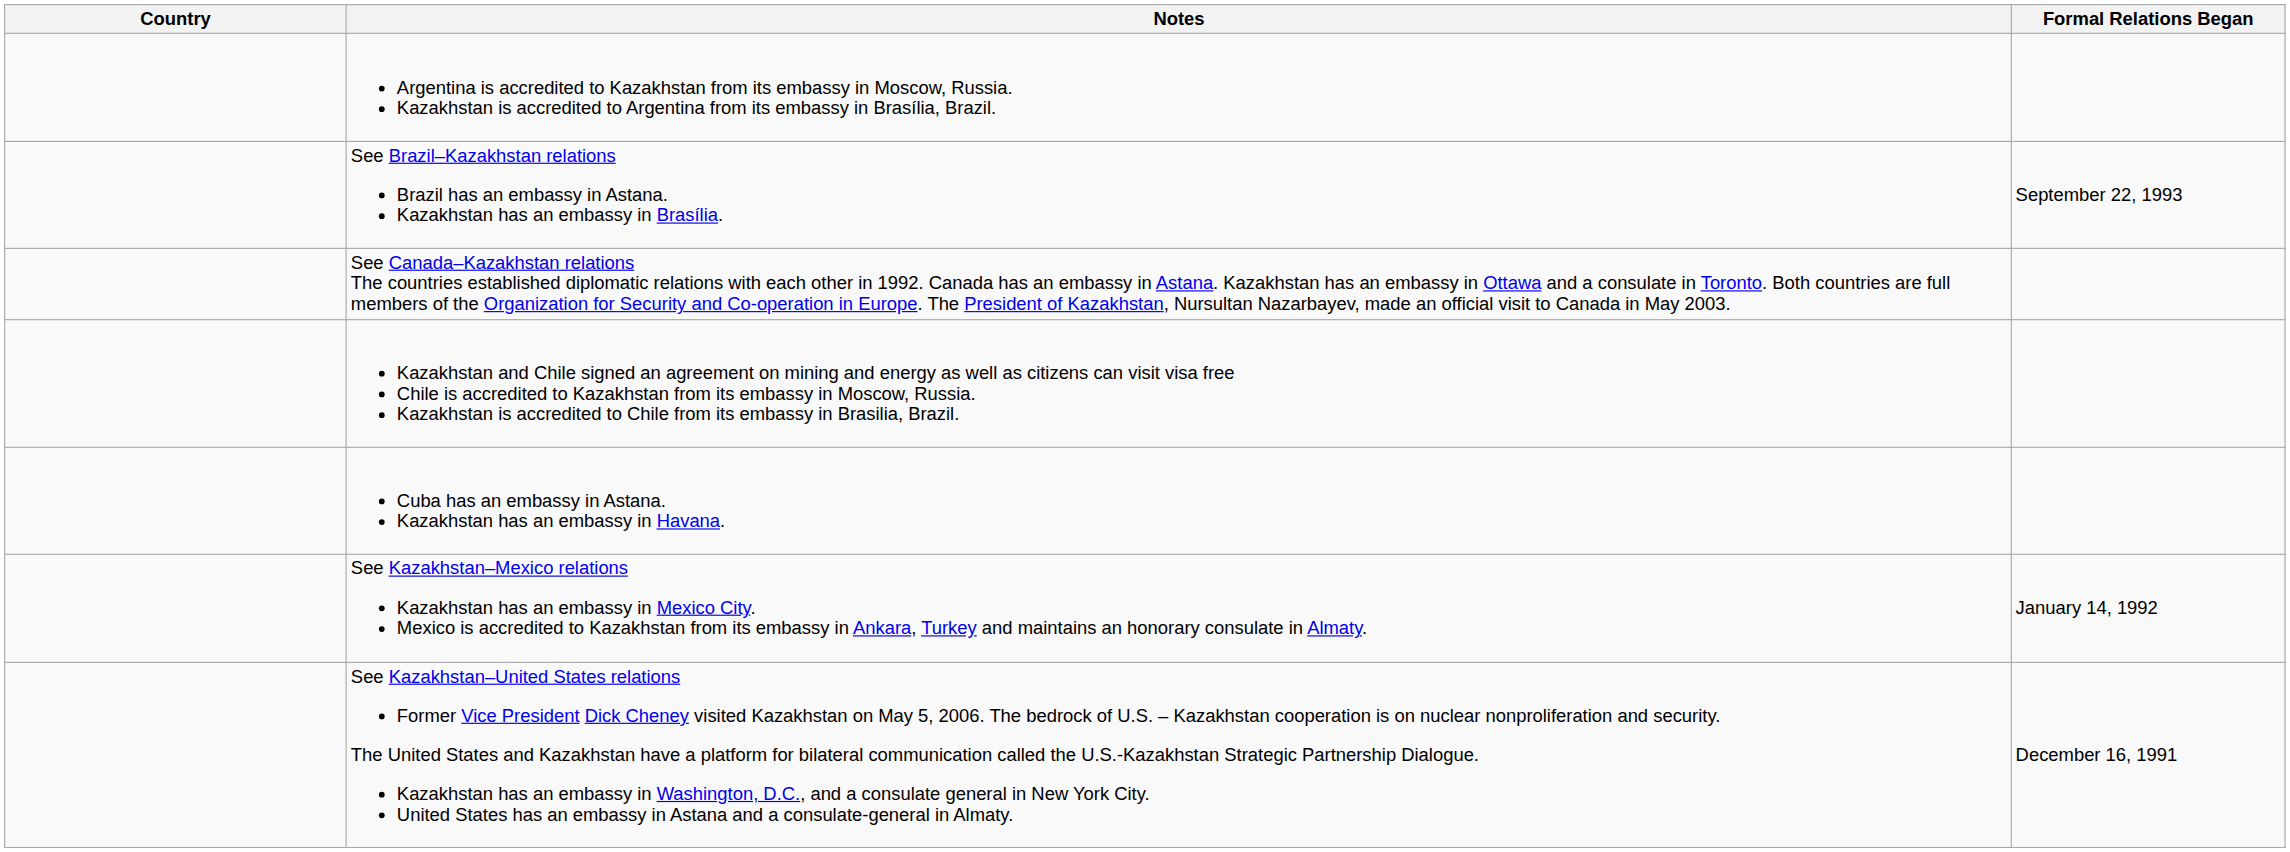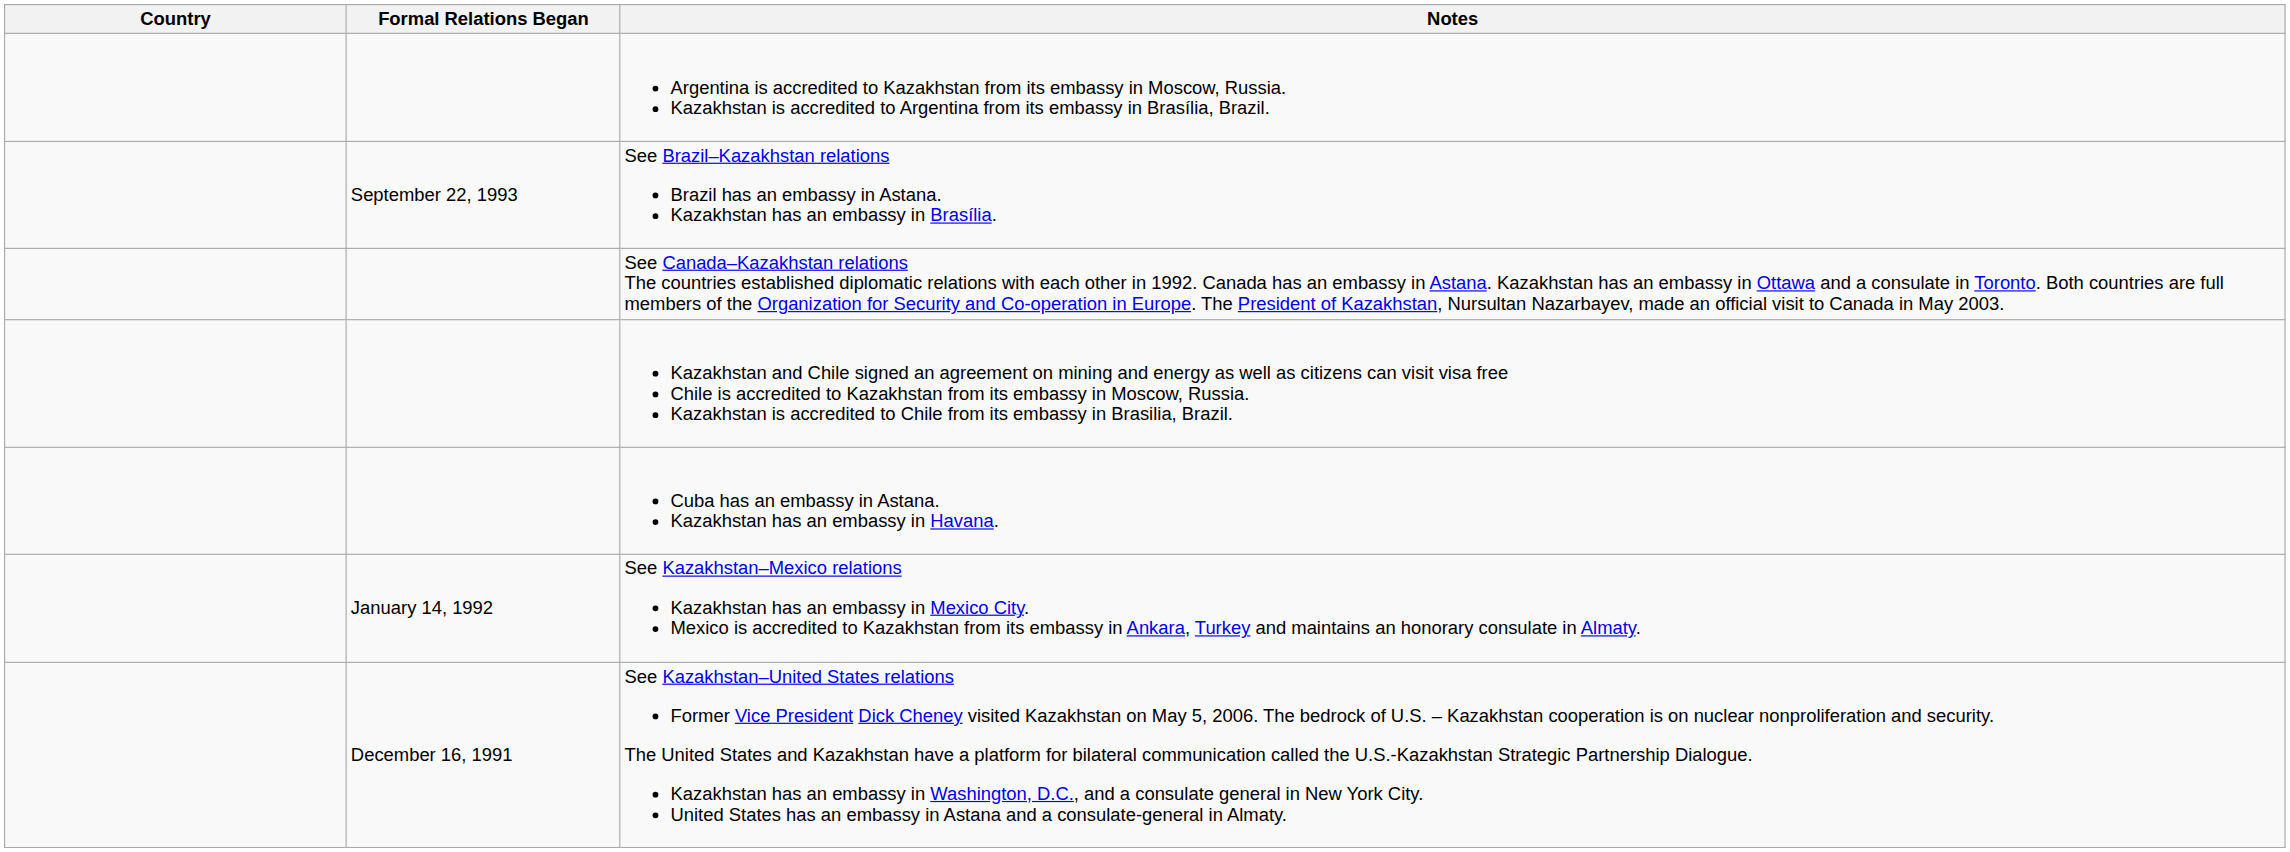columns swapped: (2148, 19) <-> (1179, 19)
